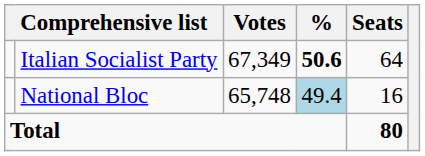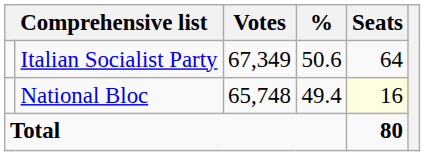(322, 58) bold -> (322, 58) normal
(322, 95) lightblue background -> (322, 95) no background
(392, 95) no background -> (392, 95) lightyellow background
